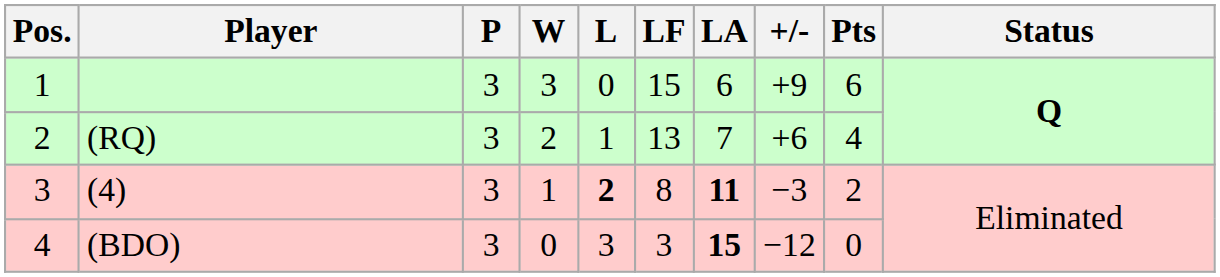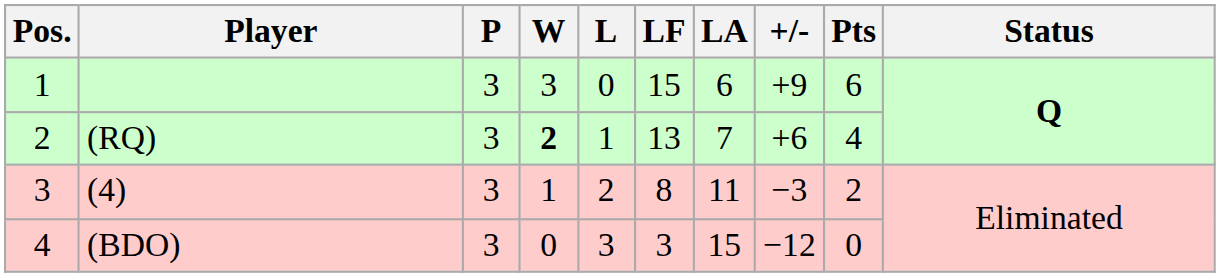(549, 137) normal -> (549, 137) bold
(606, 191) bold -> (606, 191) normal
(724, 191) bold -> (724, 191) normal
(724, 244) bold -> (724, 244) normal
